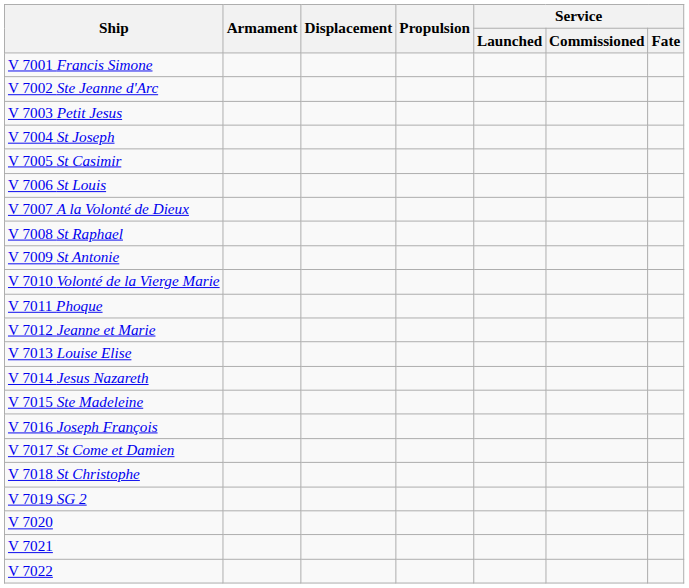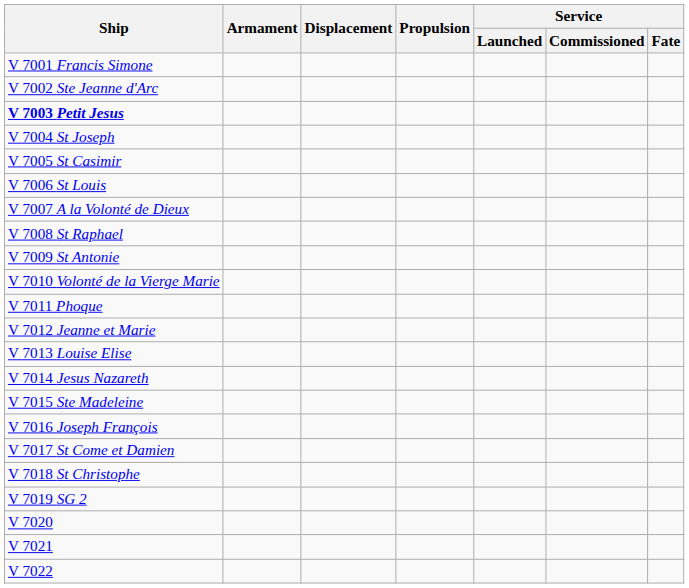(65, 112) normal -> (66, 112) bold
